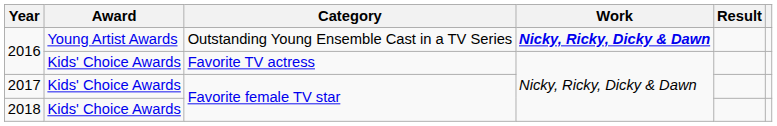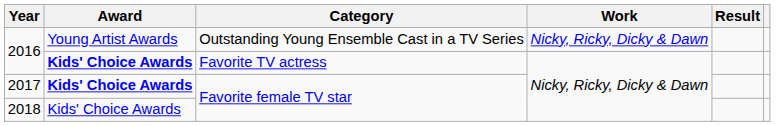(615, 39) bold -> (619, 39) normal
(114, 62) normal -> (120, 62) bold
(114, 86) normal -> (120, 86) bold
